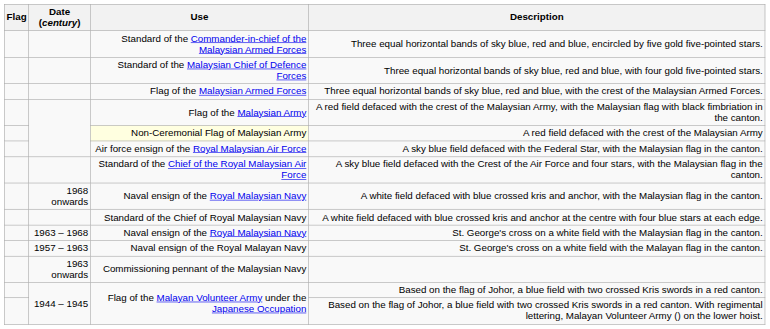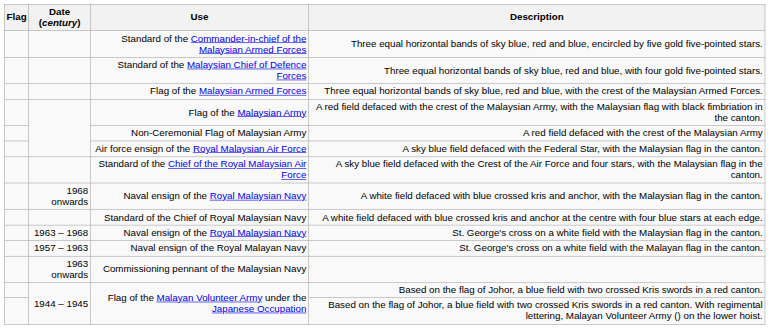(219, 133) lightyellow background -> (219, 133) no background
